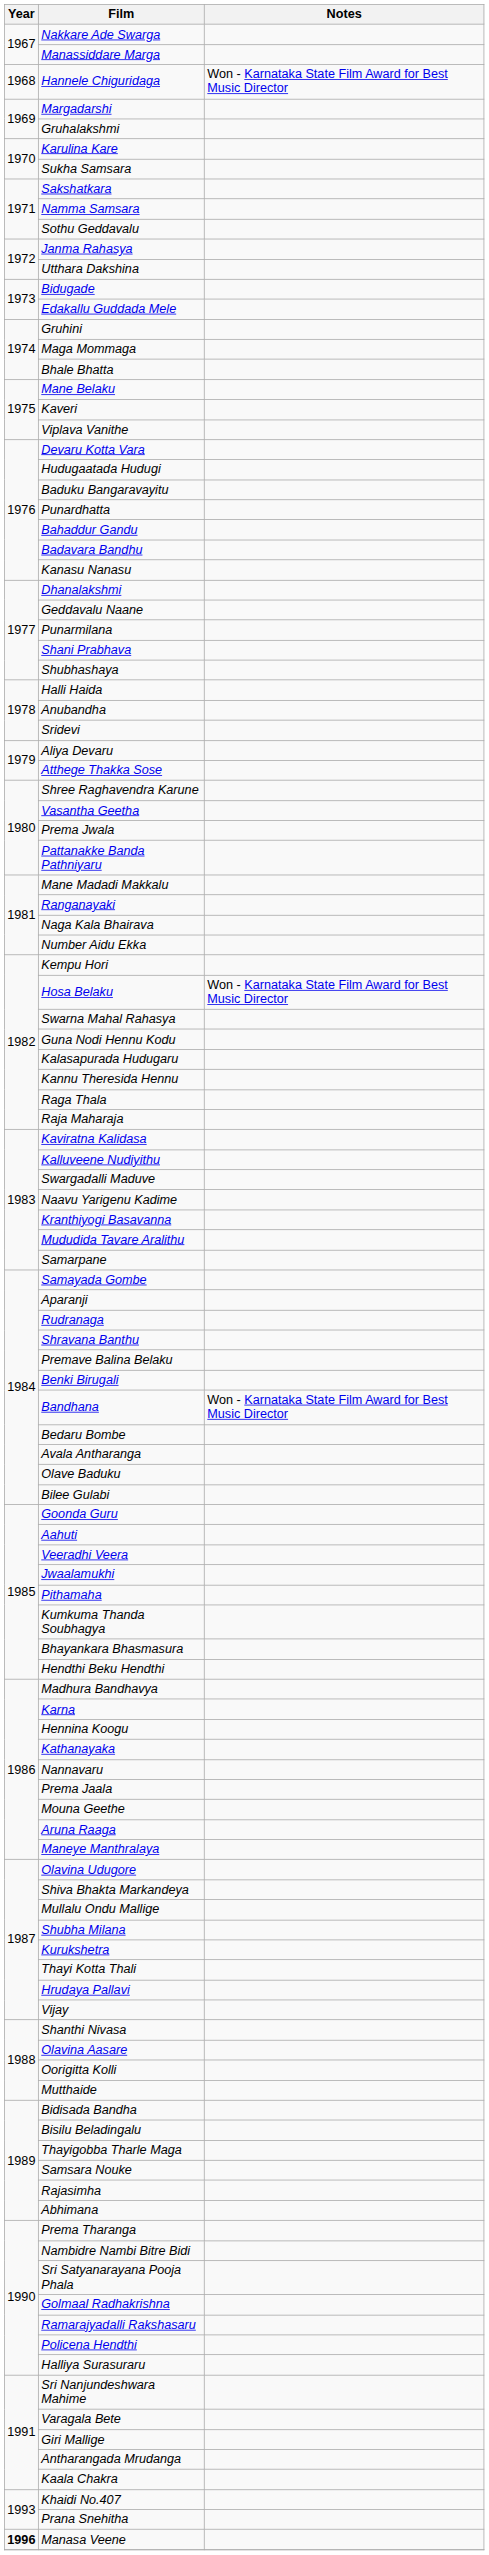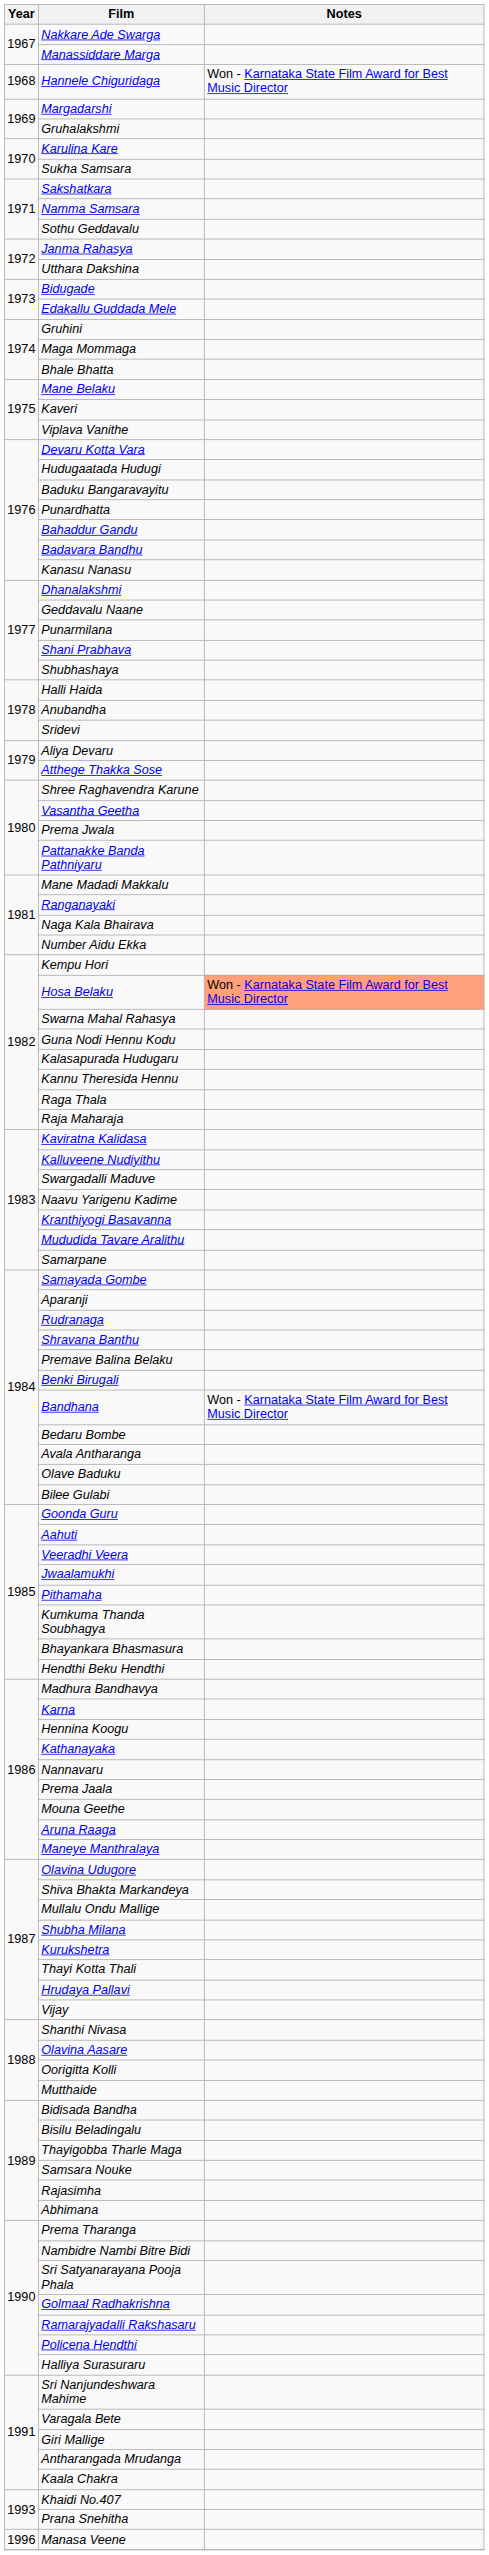(328, 992) no background -> (328, 992) lightsalmon background
(21, 2539) bold -> (21, 2539) normal
